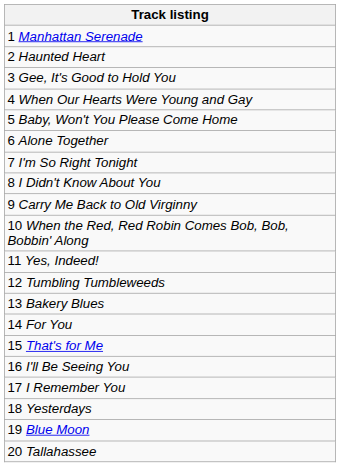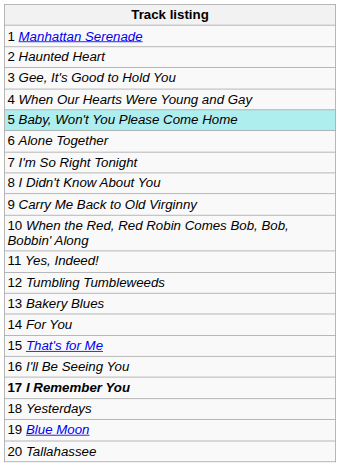(123, 120) no background -> (123, 120) paleturquoise background
(66, 388) normal -> (69, 388) bold
